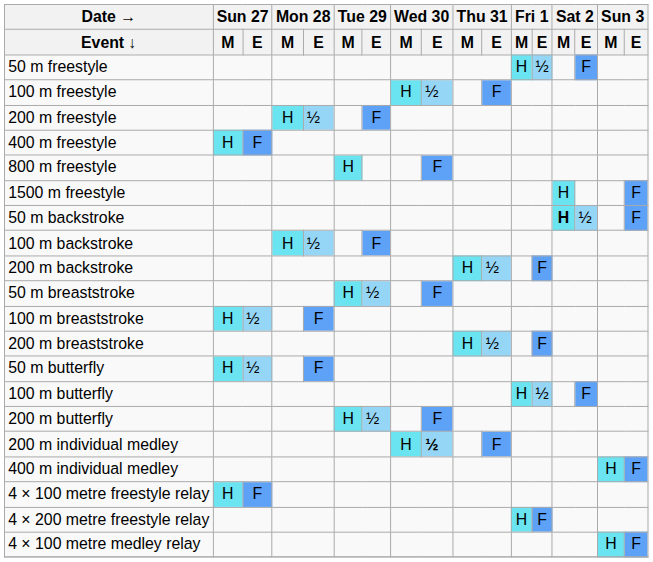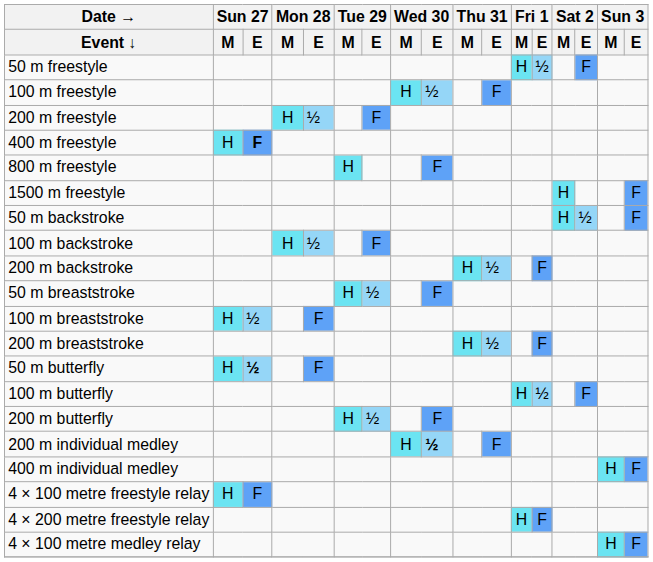(257, 142) normal -> (257, 142) bold
(564, 218) bold -> (564, 218) normal
(253, 368) normal -> (253, 368) bold
